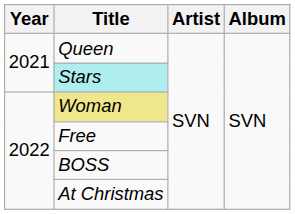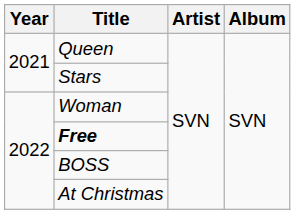(80, 77) paleturquoise background -> (80, 77) no background
(90, 106) khaki background -> (90, 106) no background
(77, 135) normal -> (78, 135) bold
